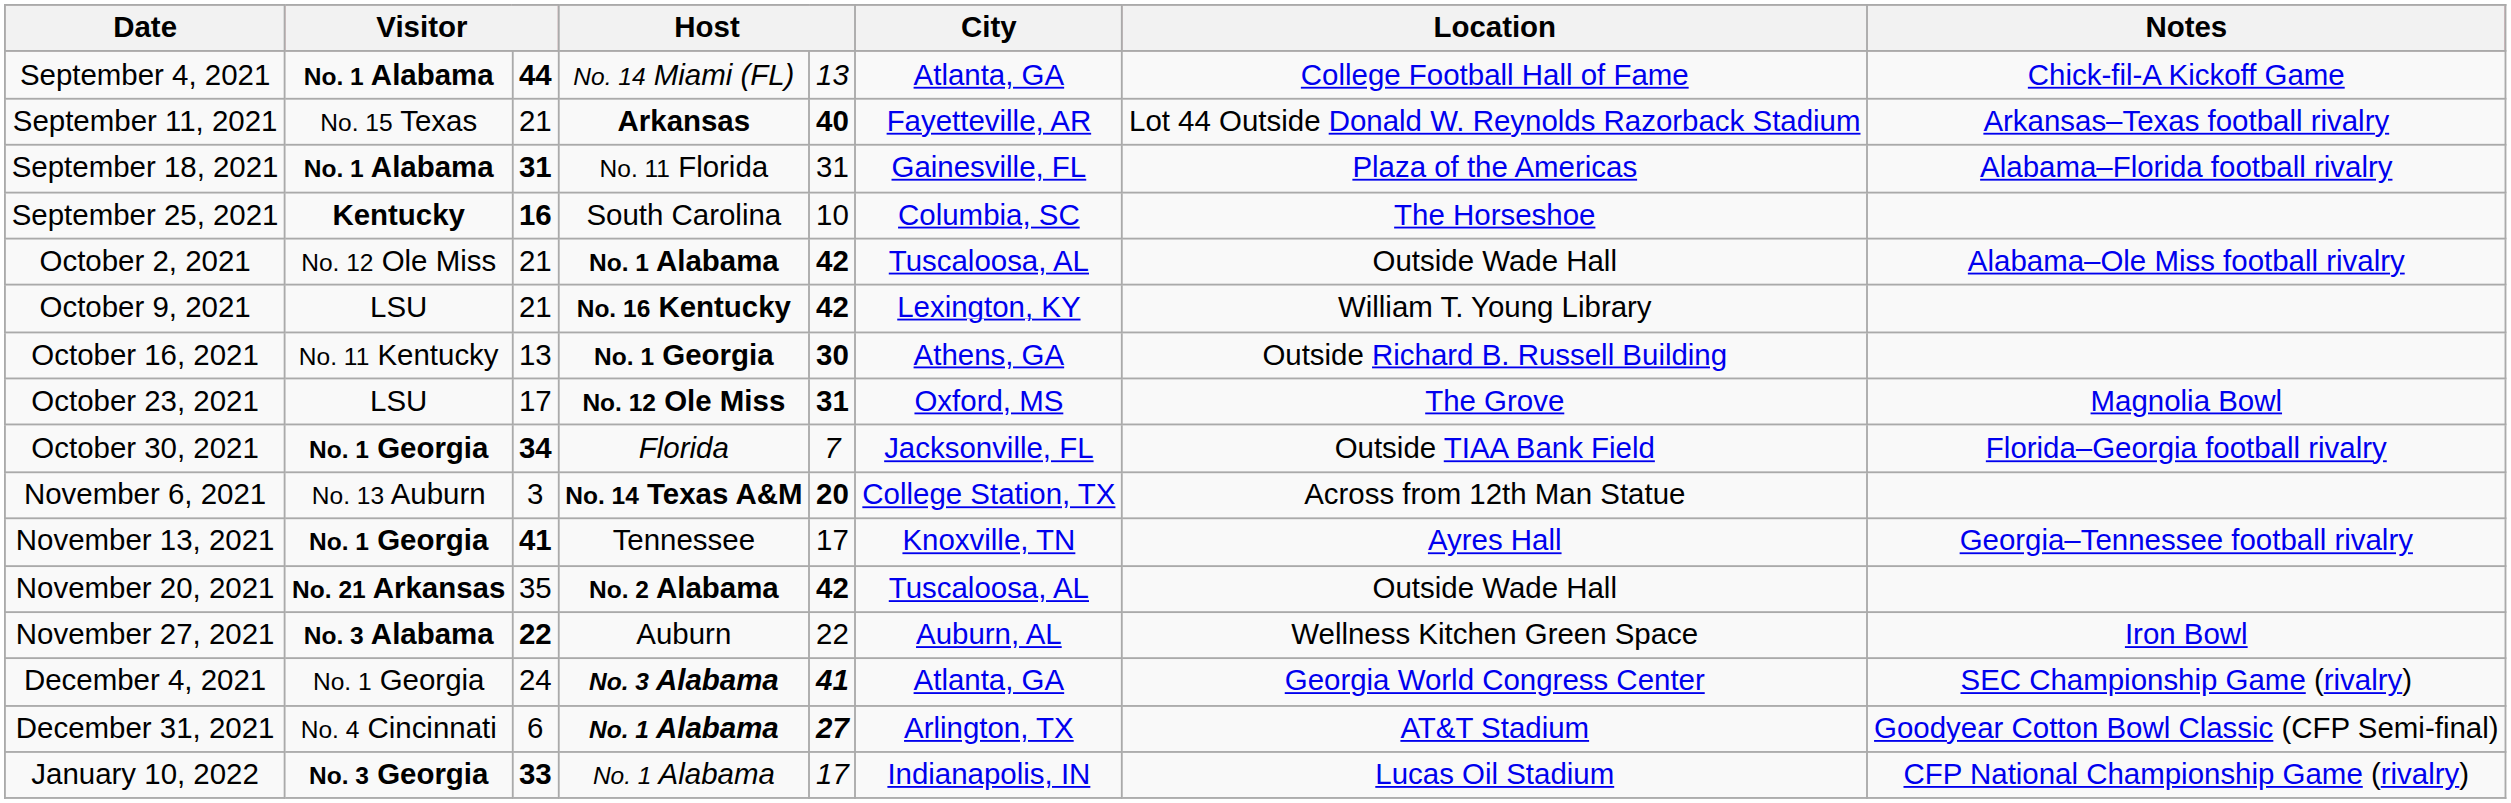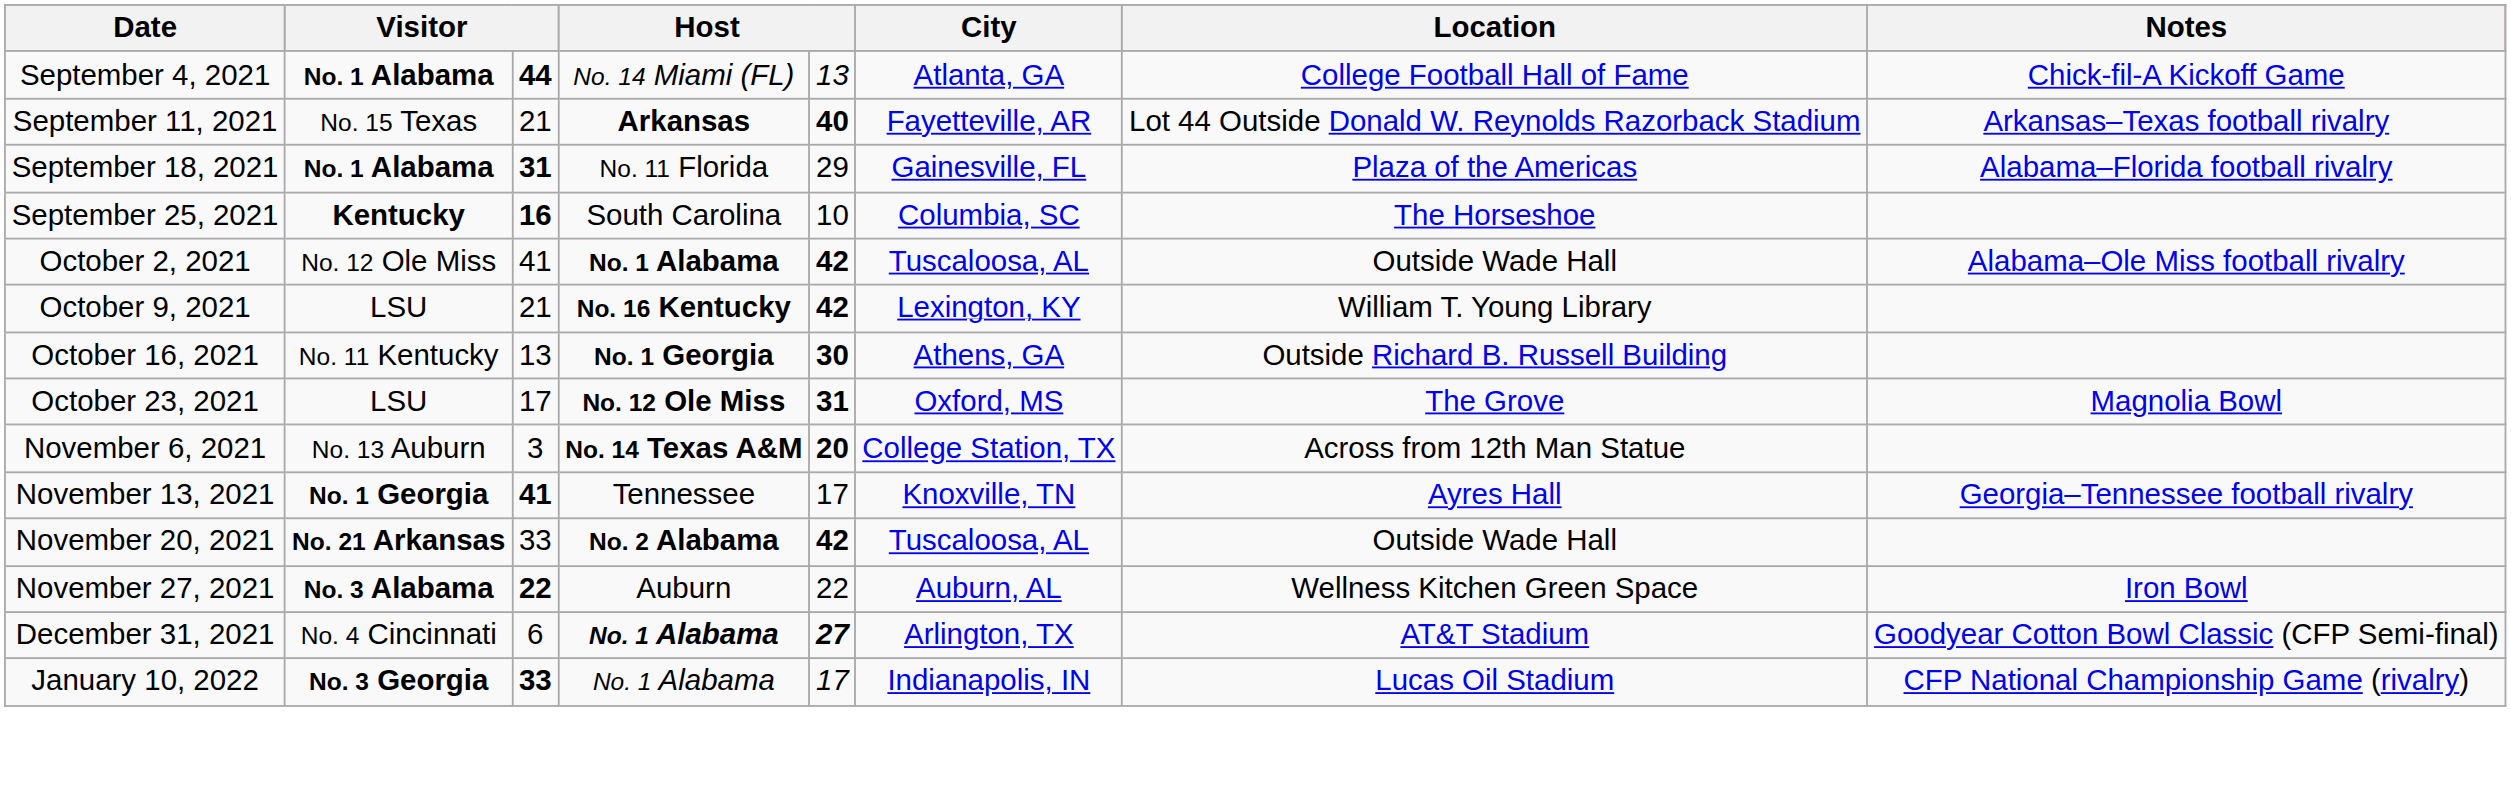(832, 167) 31 -> (832, 167) 29
(535, 261) 21 -> (535, 261) 41
- row: (145, 448)
(535, 588) 35 -> (535, 541) 33
- row: (145, 681)
